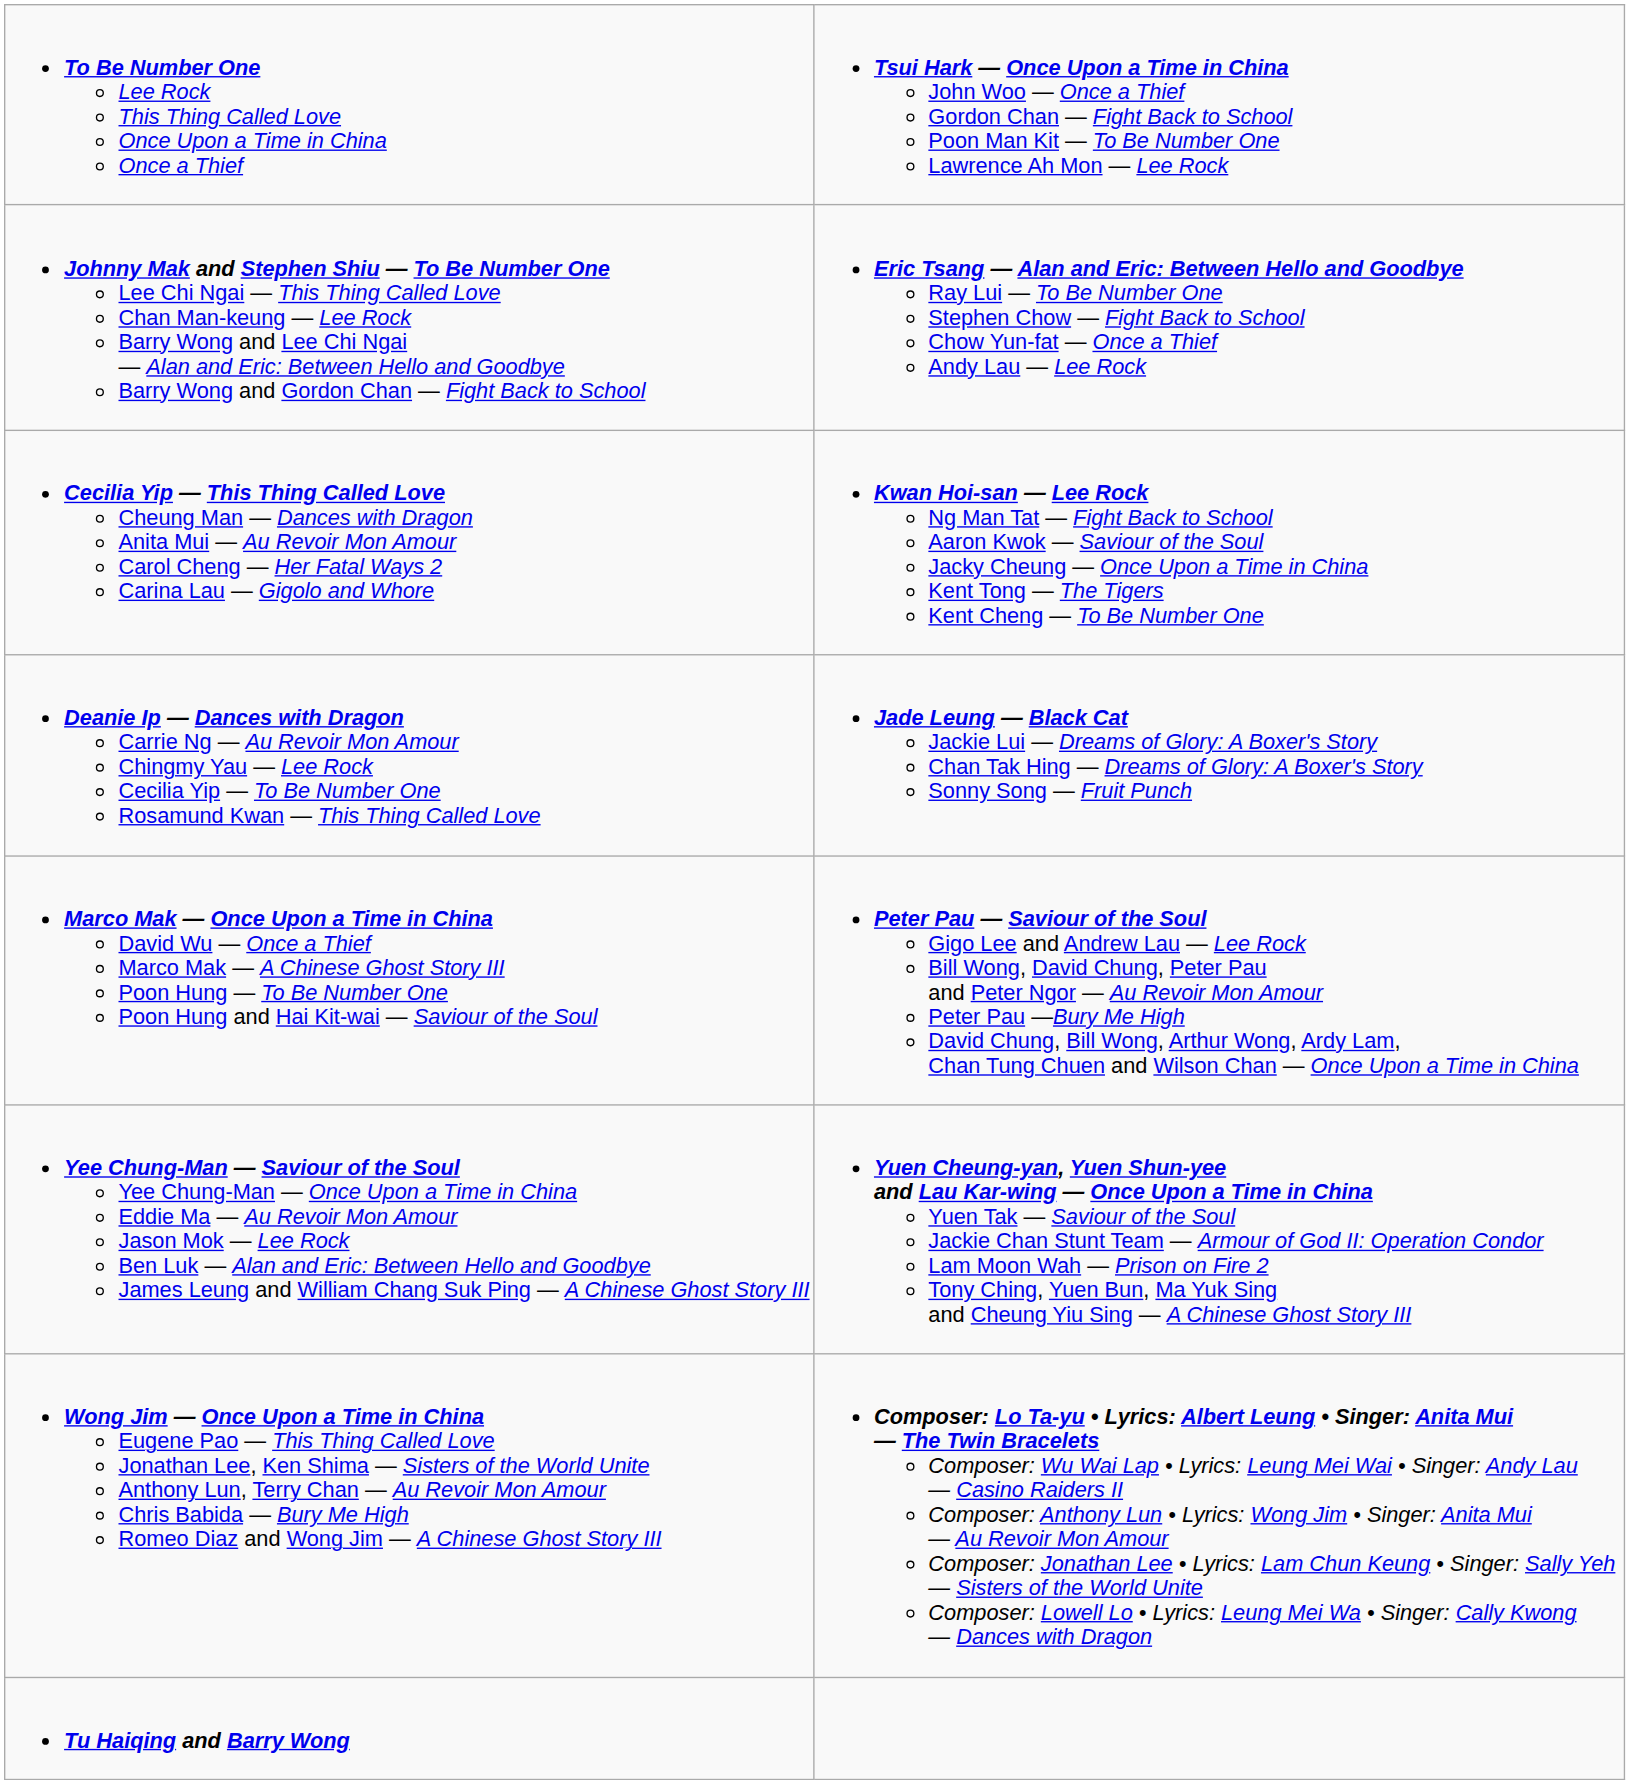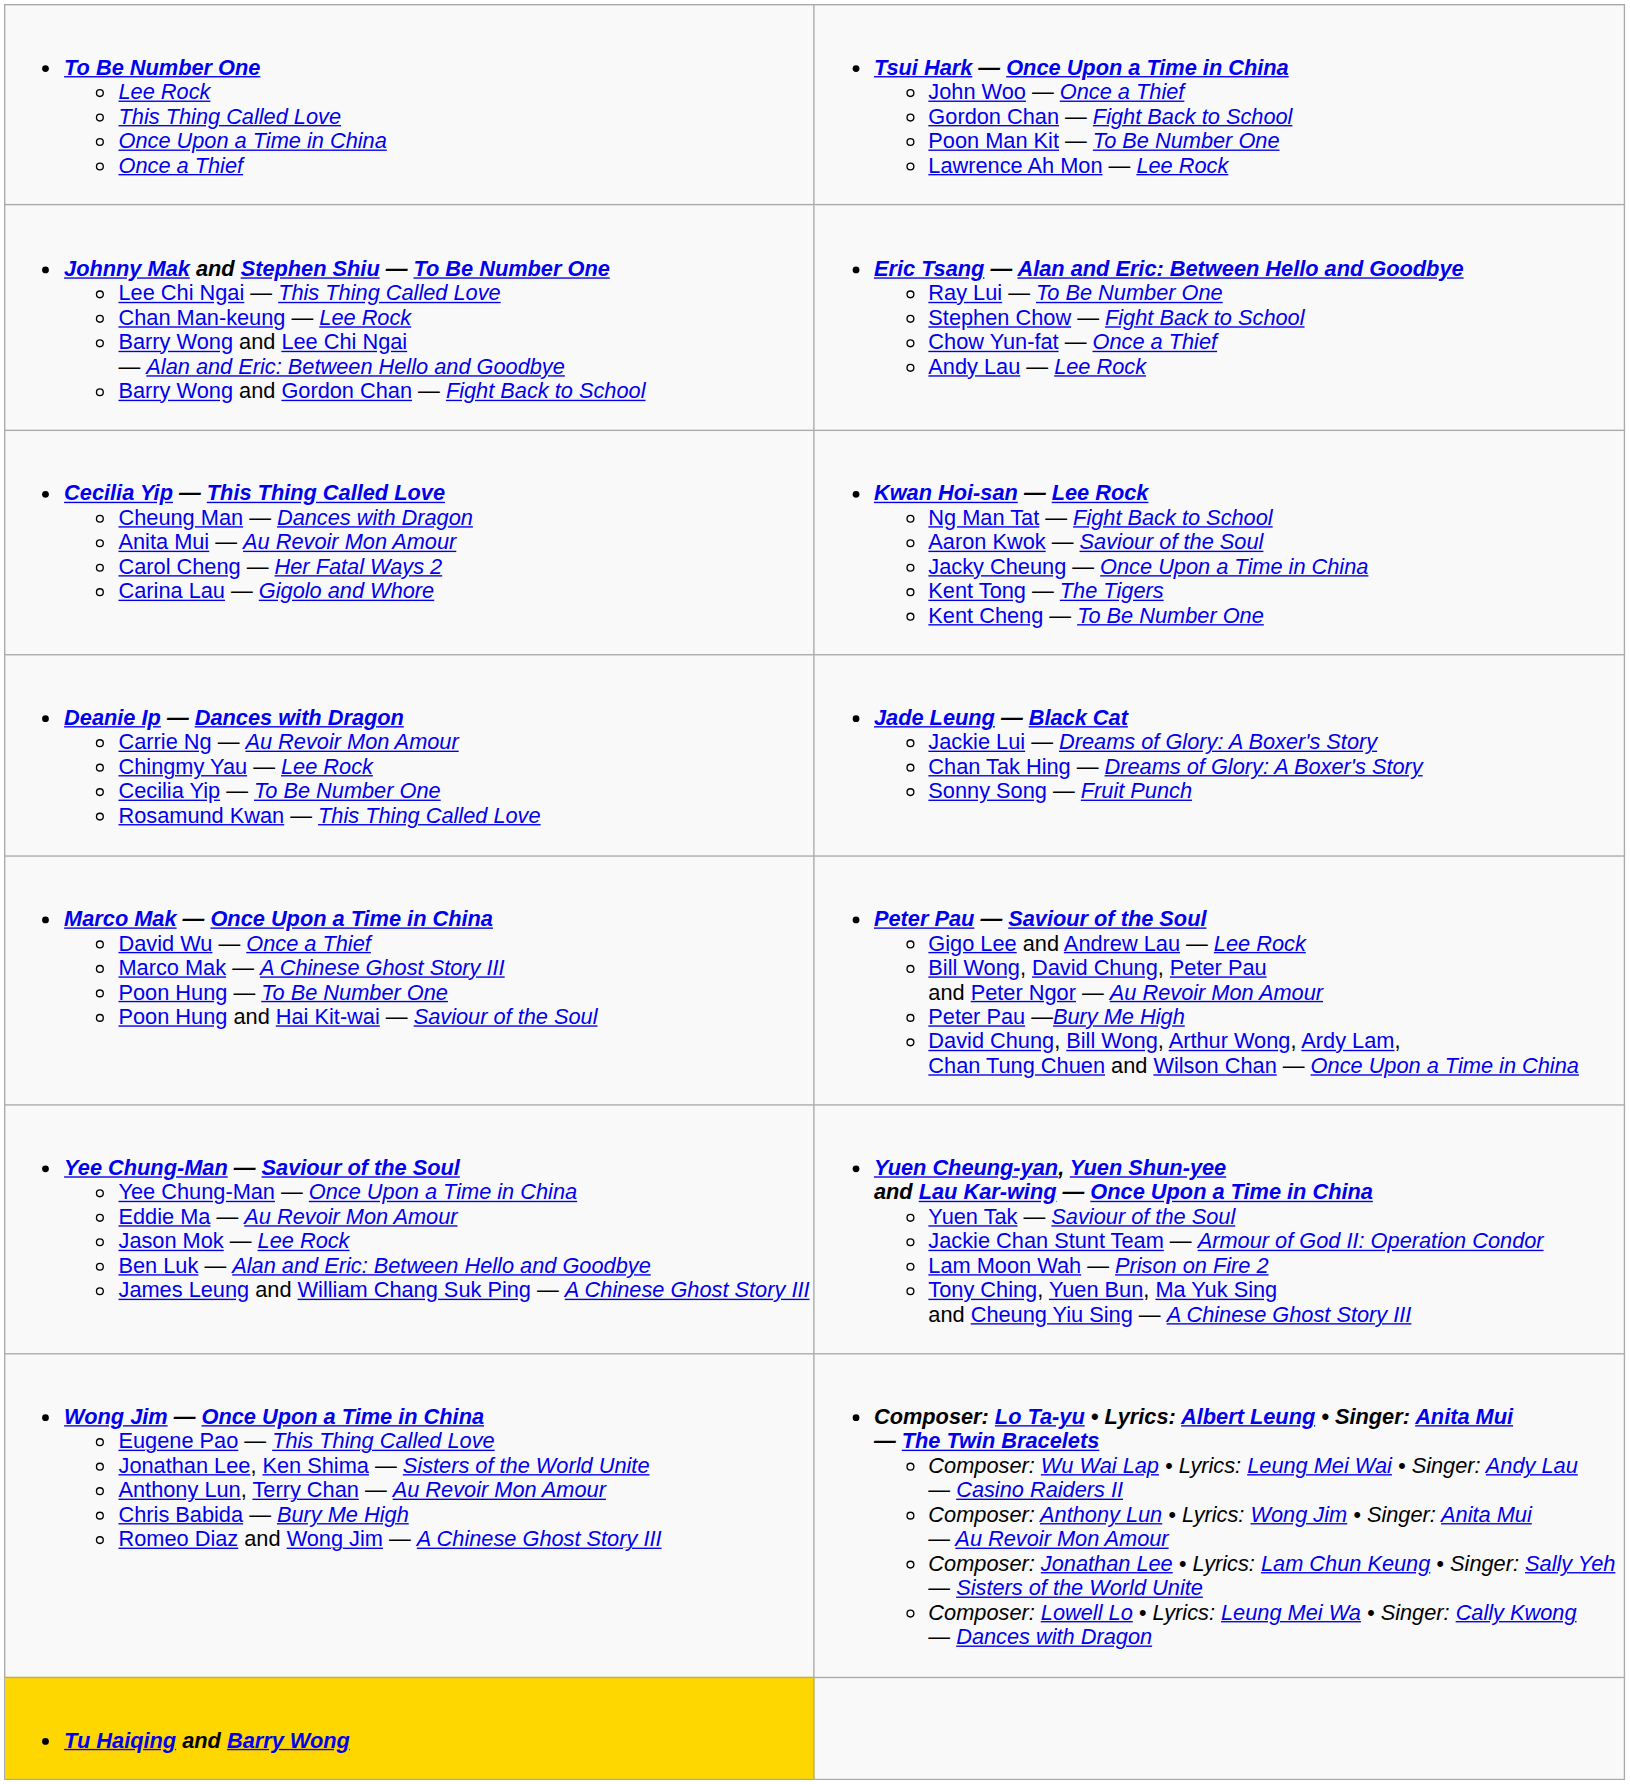(410, 1740) no background -> (410, 1740) gold background
